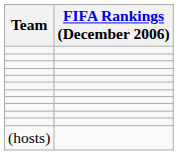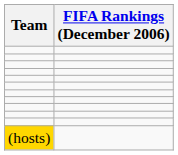(29, 137) no background -> (29, 137) gold background
